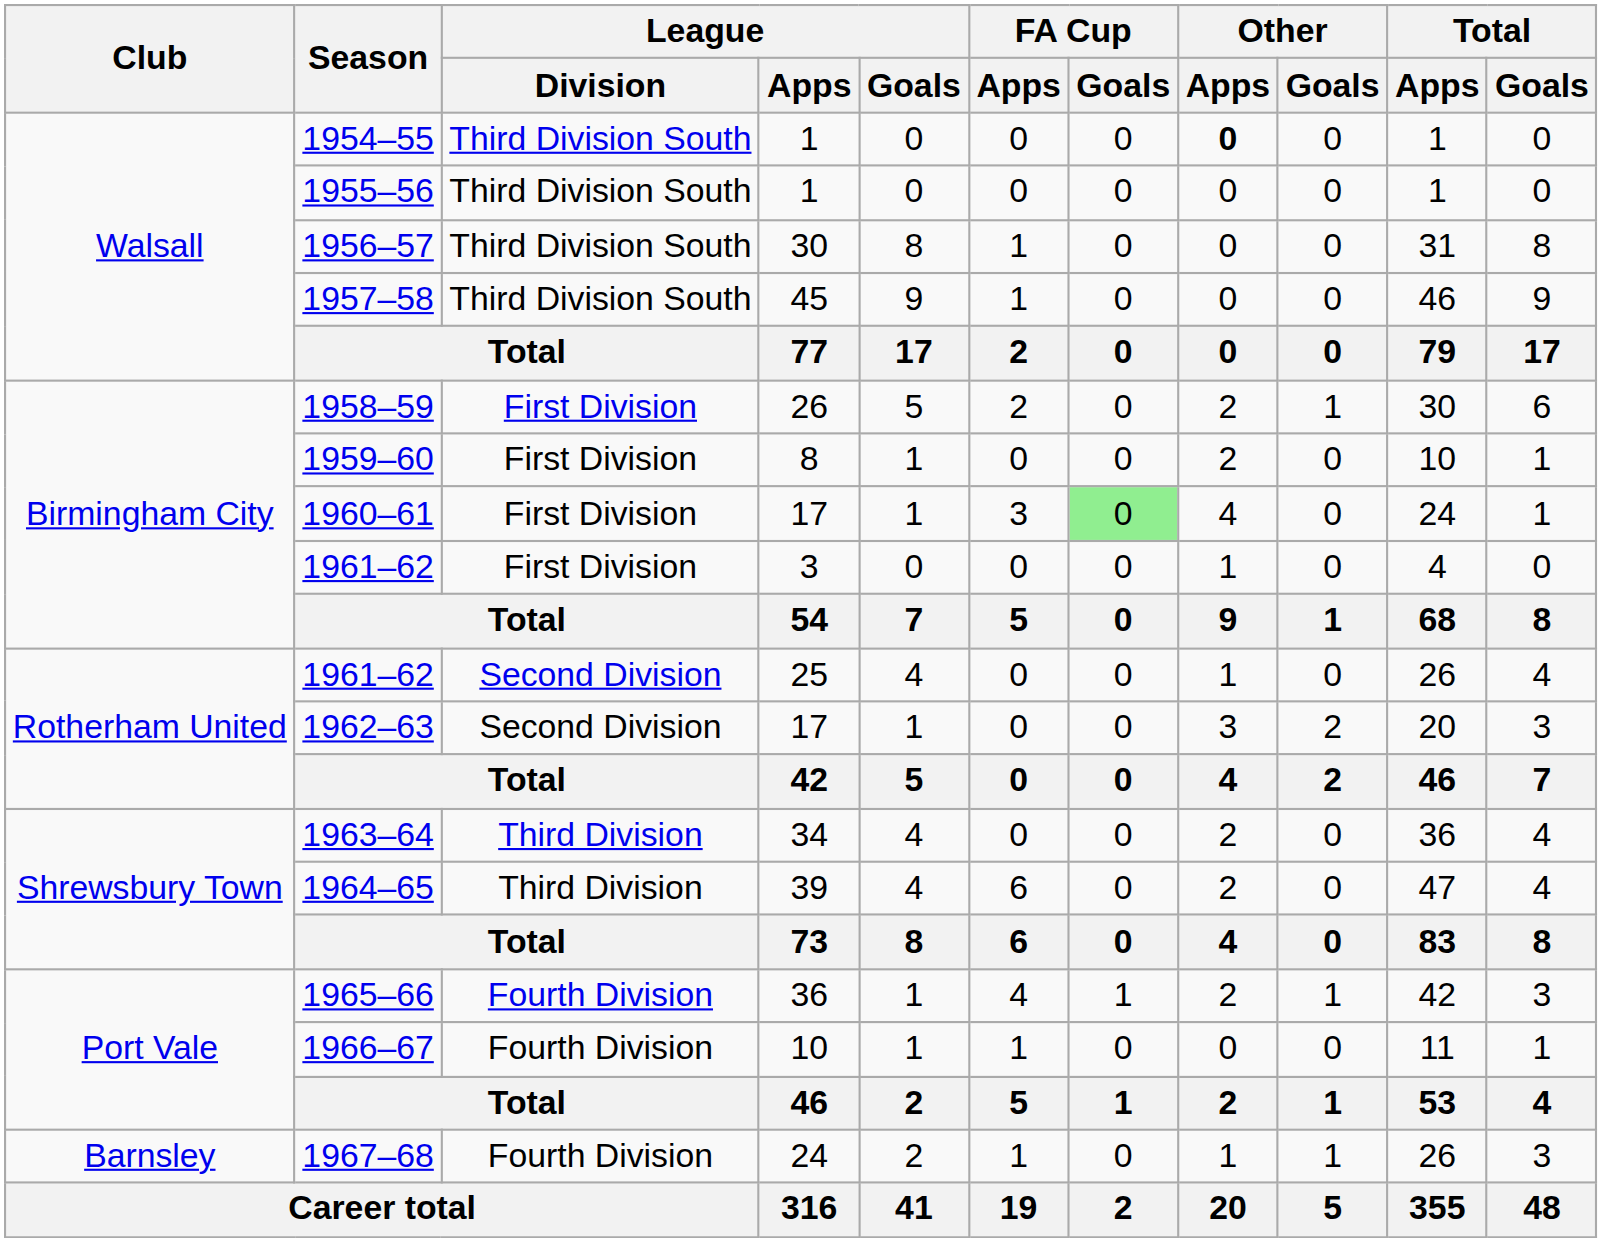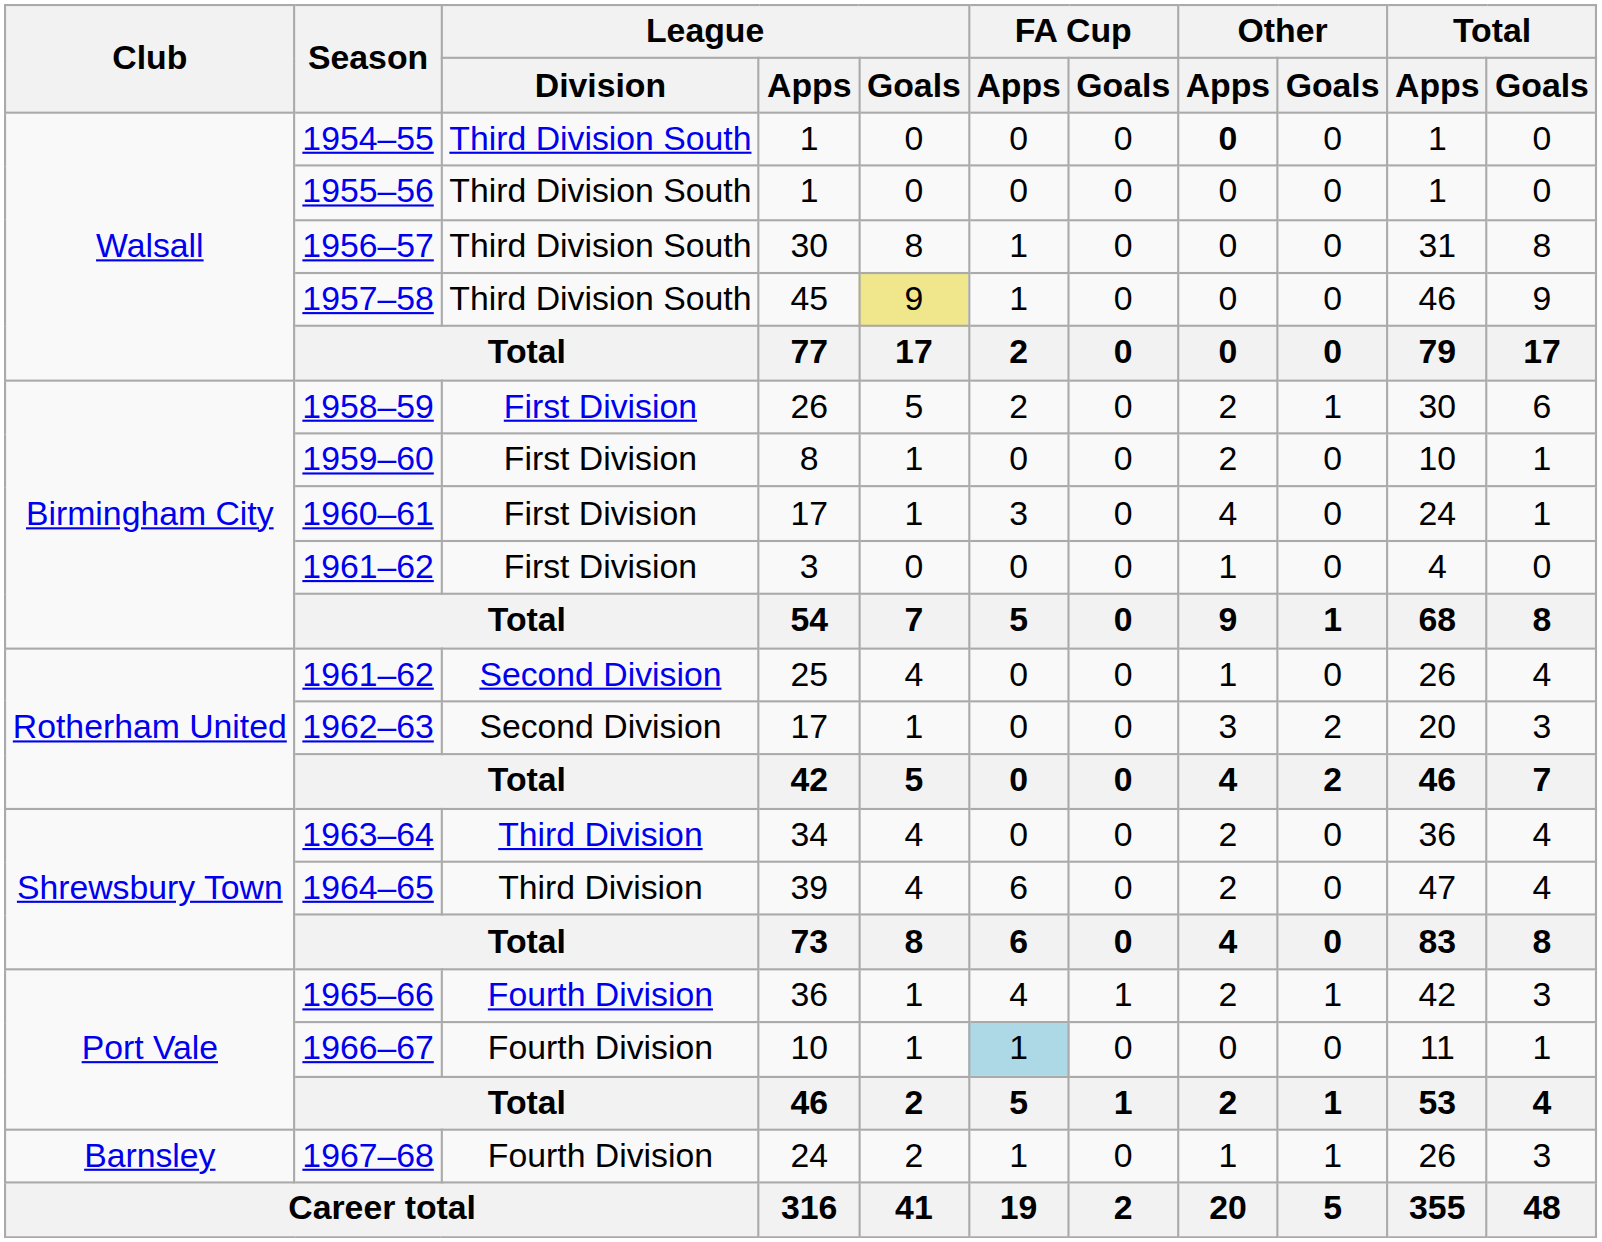(914, 298) no background -> (914, 298) khaki background
(1123, 513) lightgreen background -> (1123, 513) no background
(1019, 1048) no background -> (1019, 1048) lightblue background
